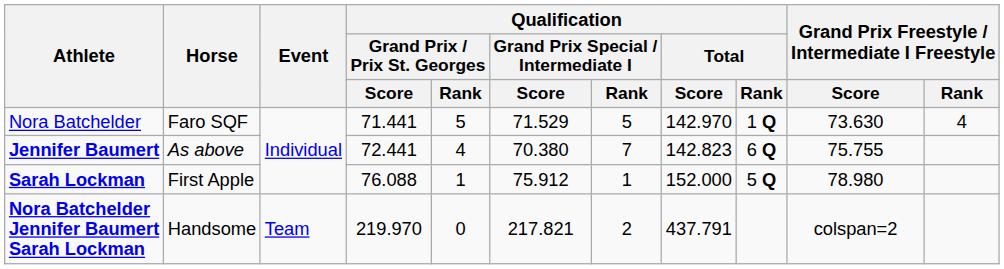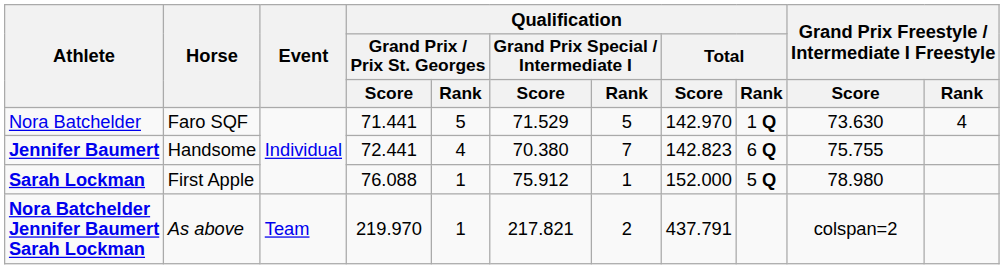(206, 151) As above -> (212, 151) Handsome
(212, 229) Handsome -> (206, 229) As above
(461, 229) 0 -> (461, 229) 1
